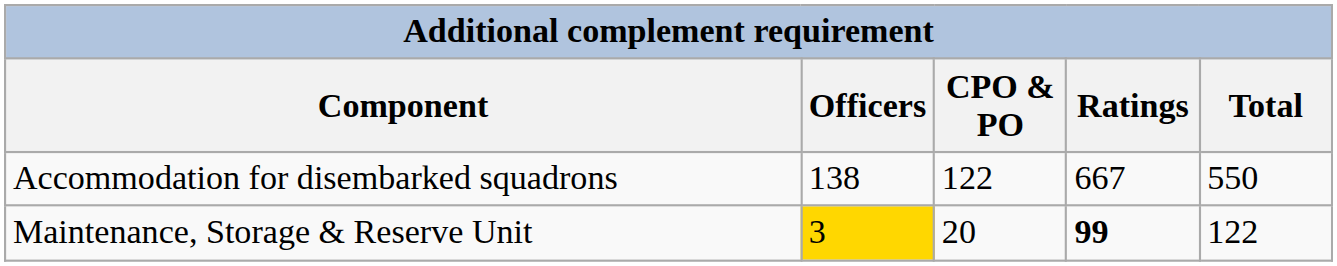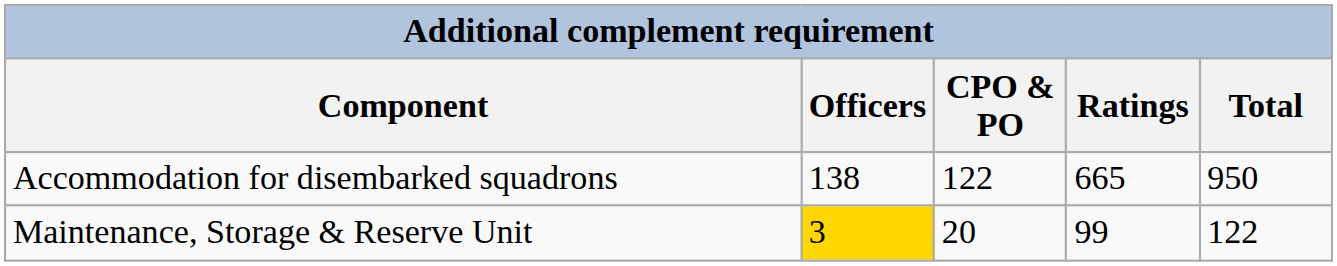(1100, 177) 667 -> (1100, 177) 665
(1233, 177) 550 -> (1233, 177) 950
(1092, 232) bold -> (1092, 232) normal
